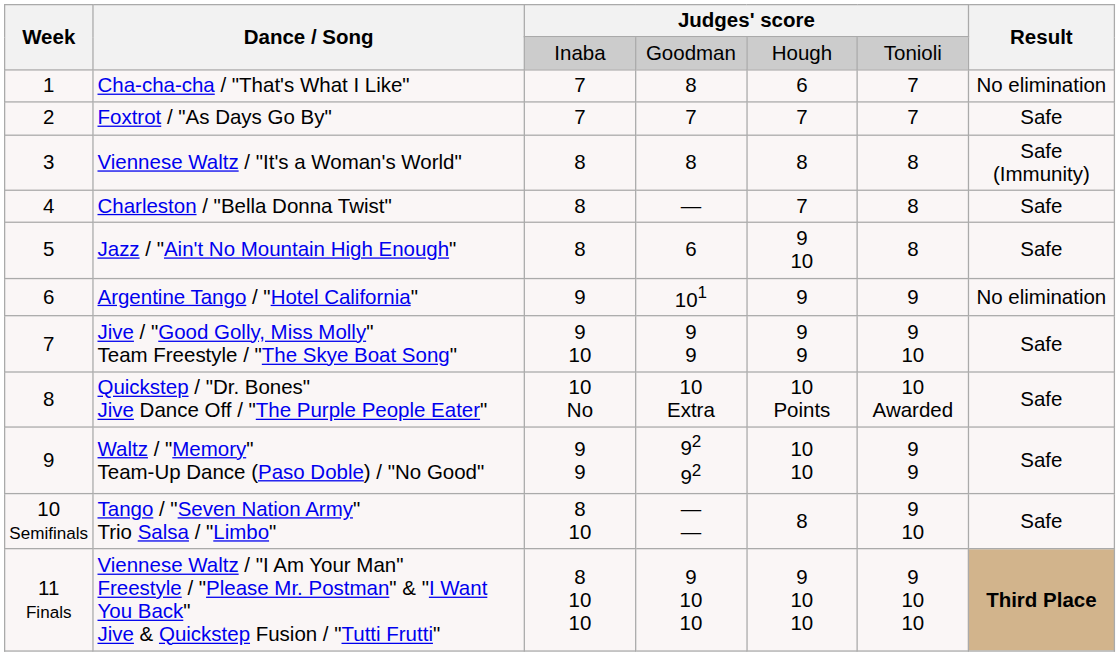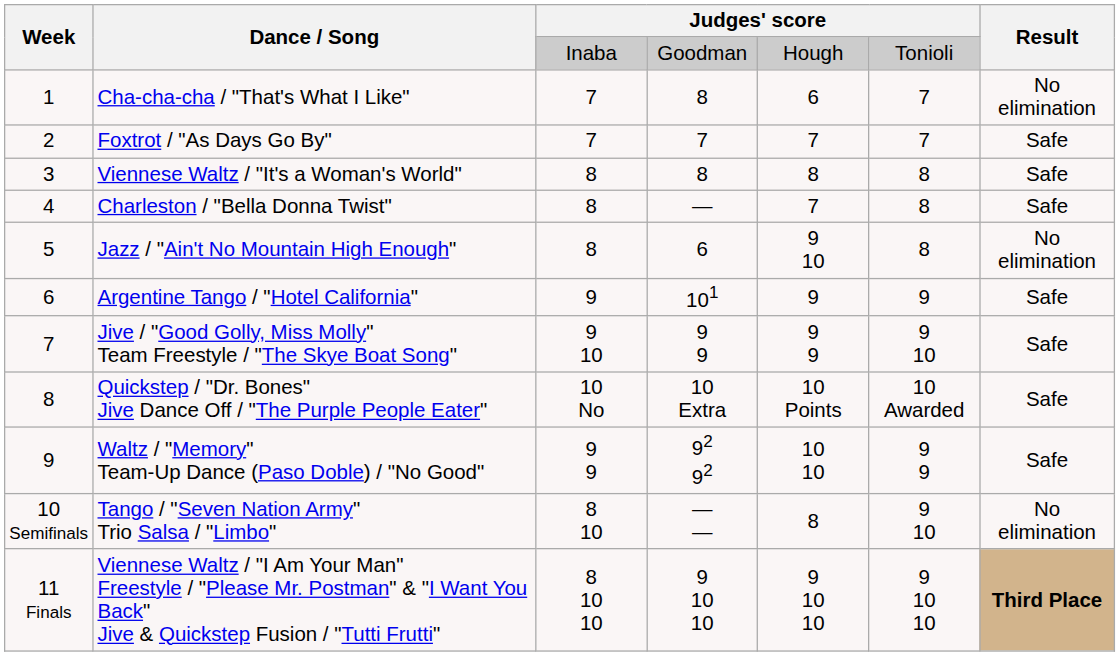(1041, 162) Safe (Immunity) -> (1047, 173) Safe
(1041, 250) Safe -> (1047, 250) No elimination
(1041, 296) No elimination -> (1047, 296) Safe
(1041, 521) Safe -> (1047, 521) No elimination
